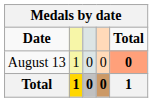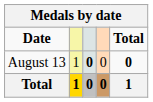(90, 61) normal -> (90, 61) bold
(129, 61) lightsalmon background -> (129, 61) no background
